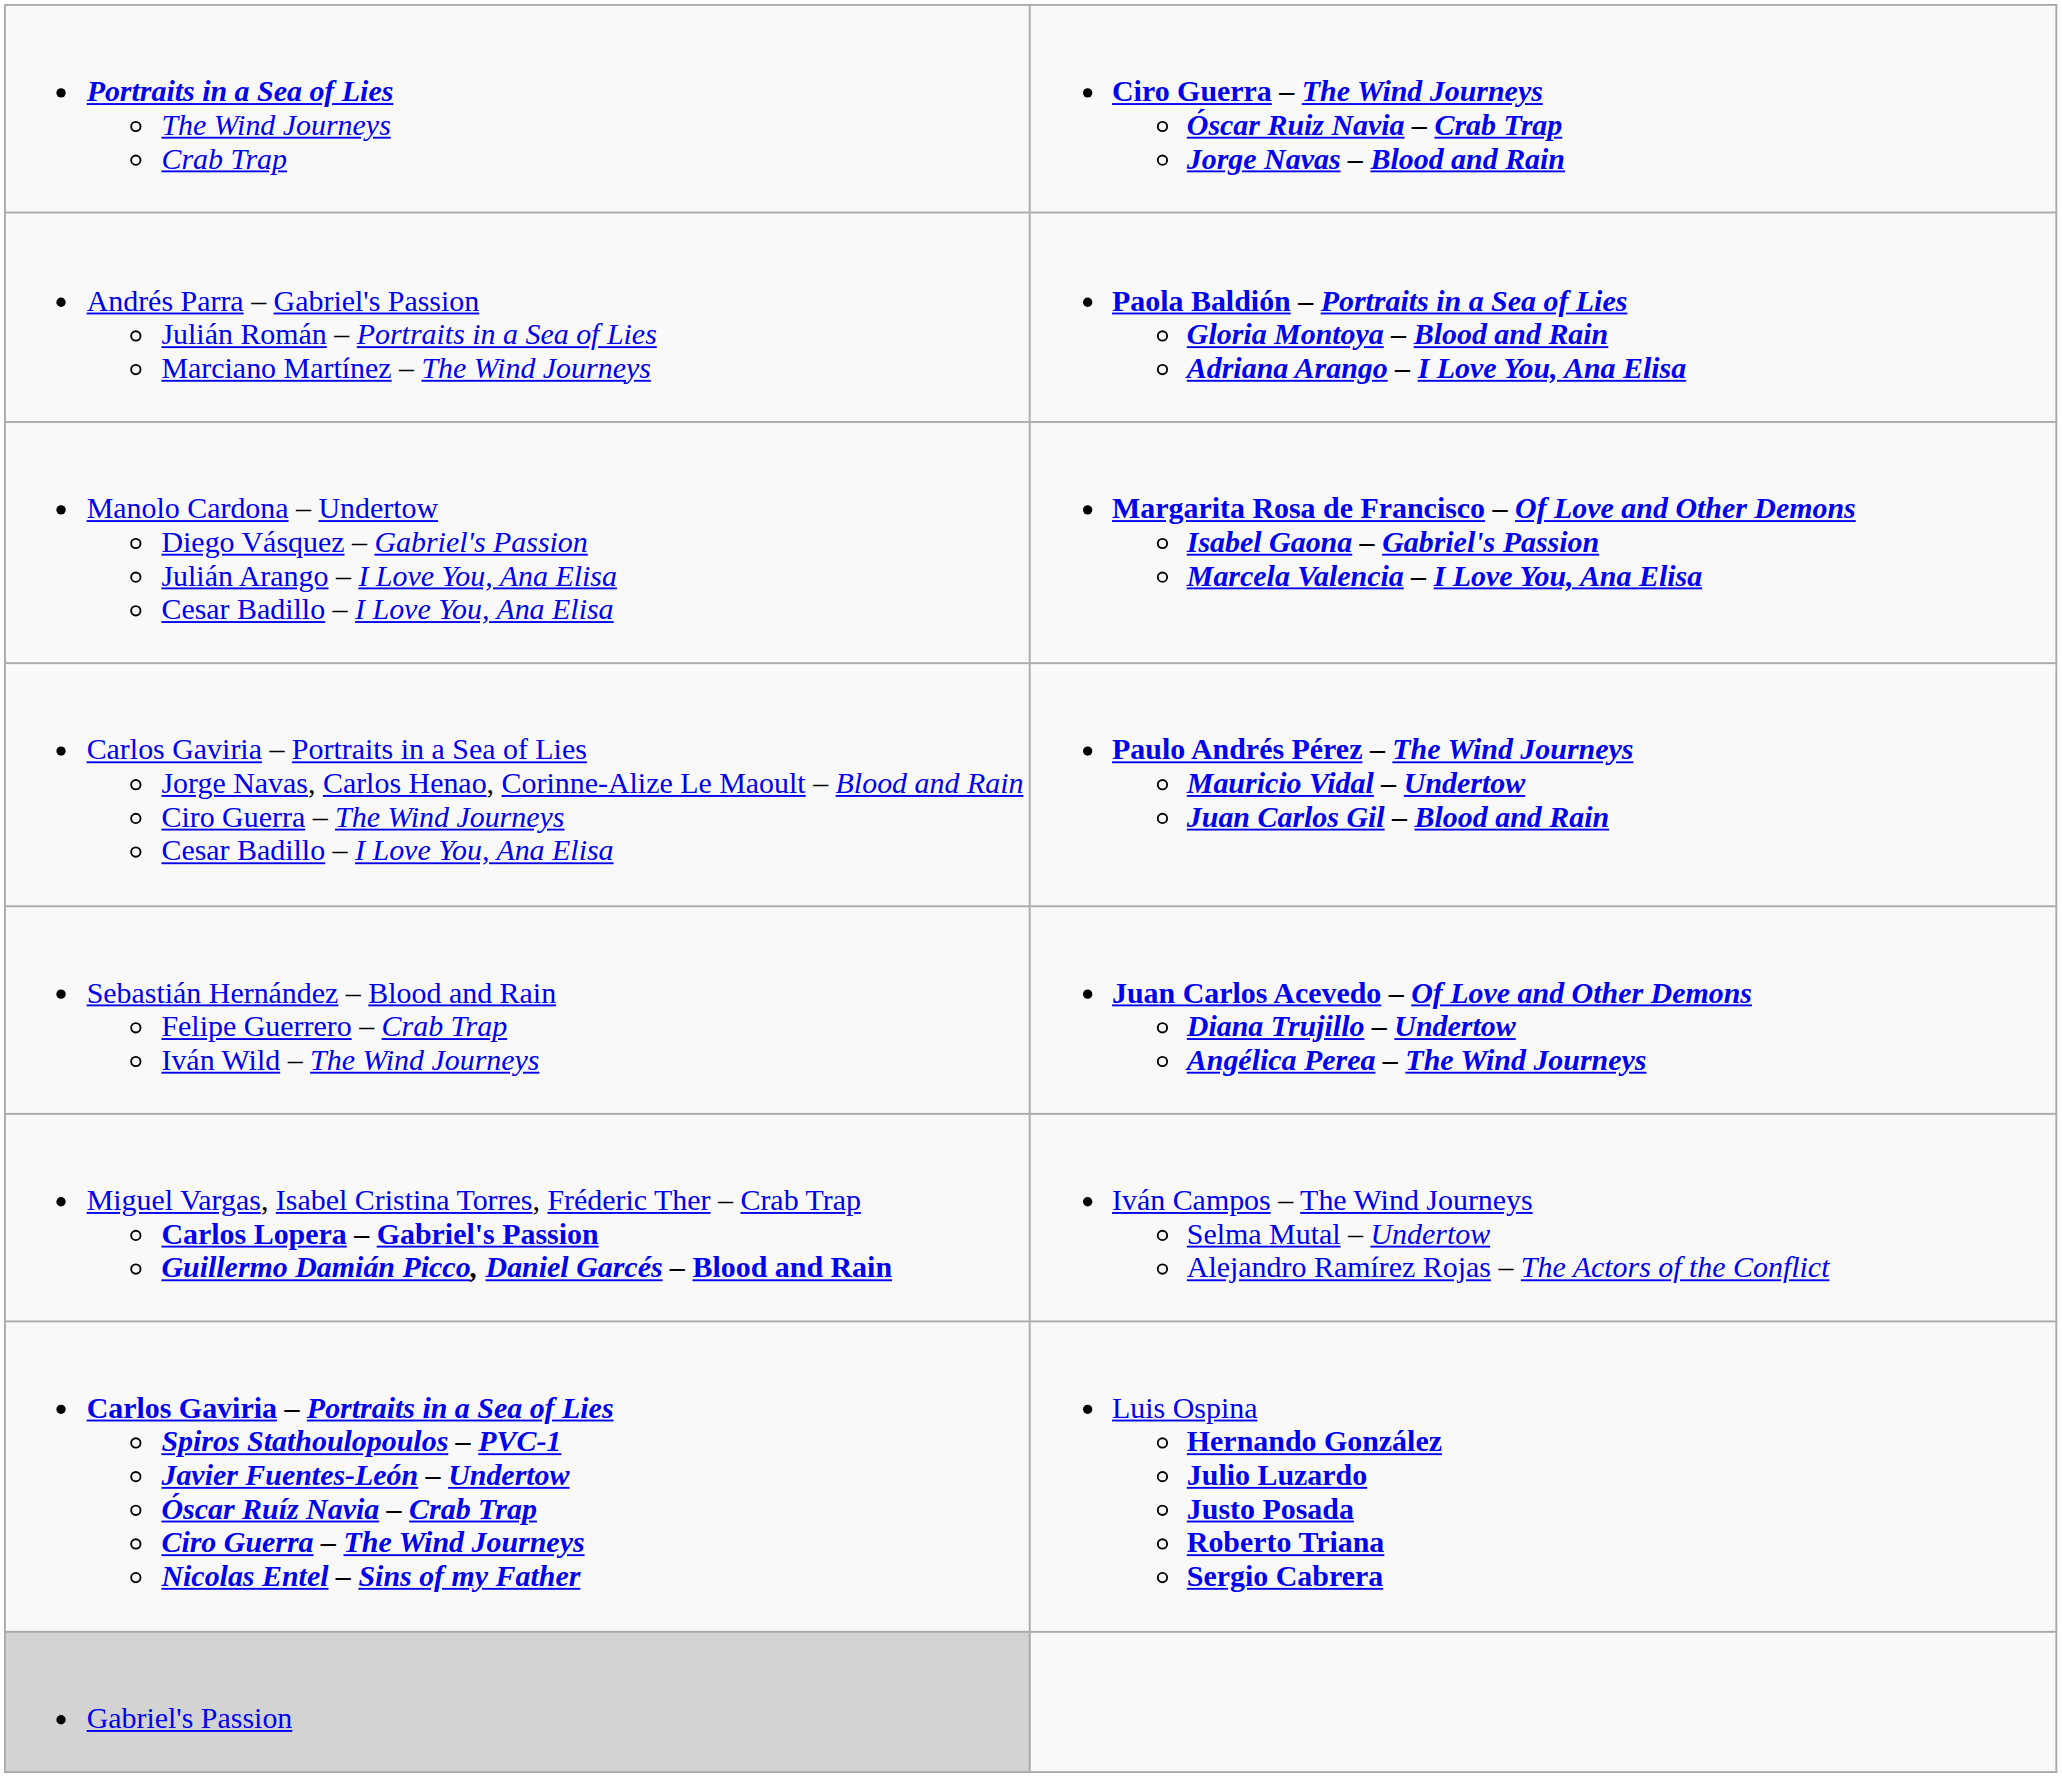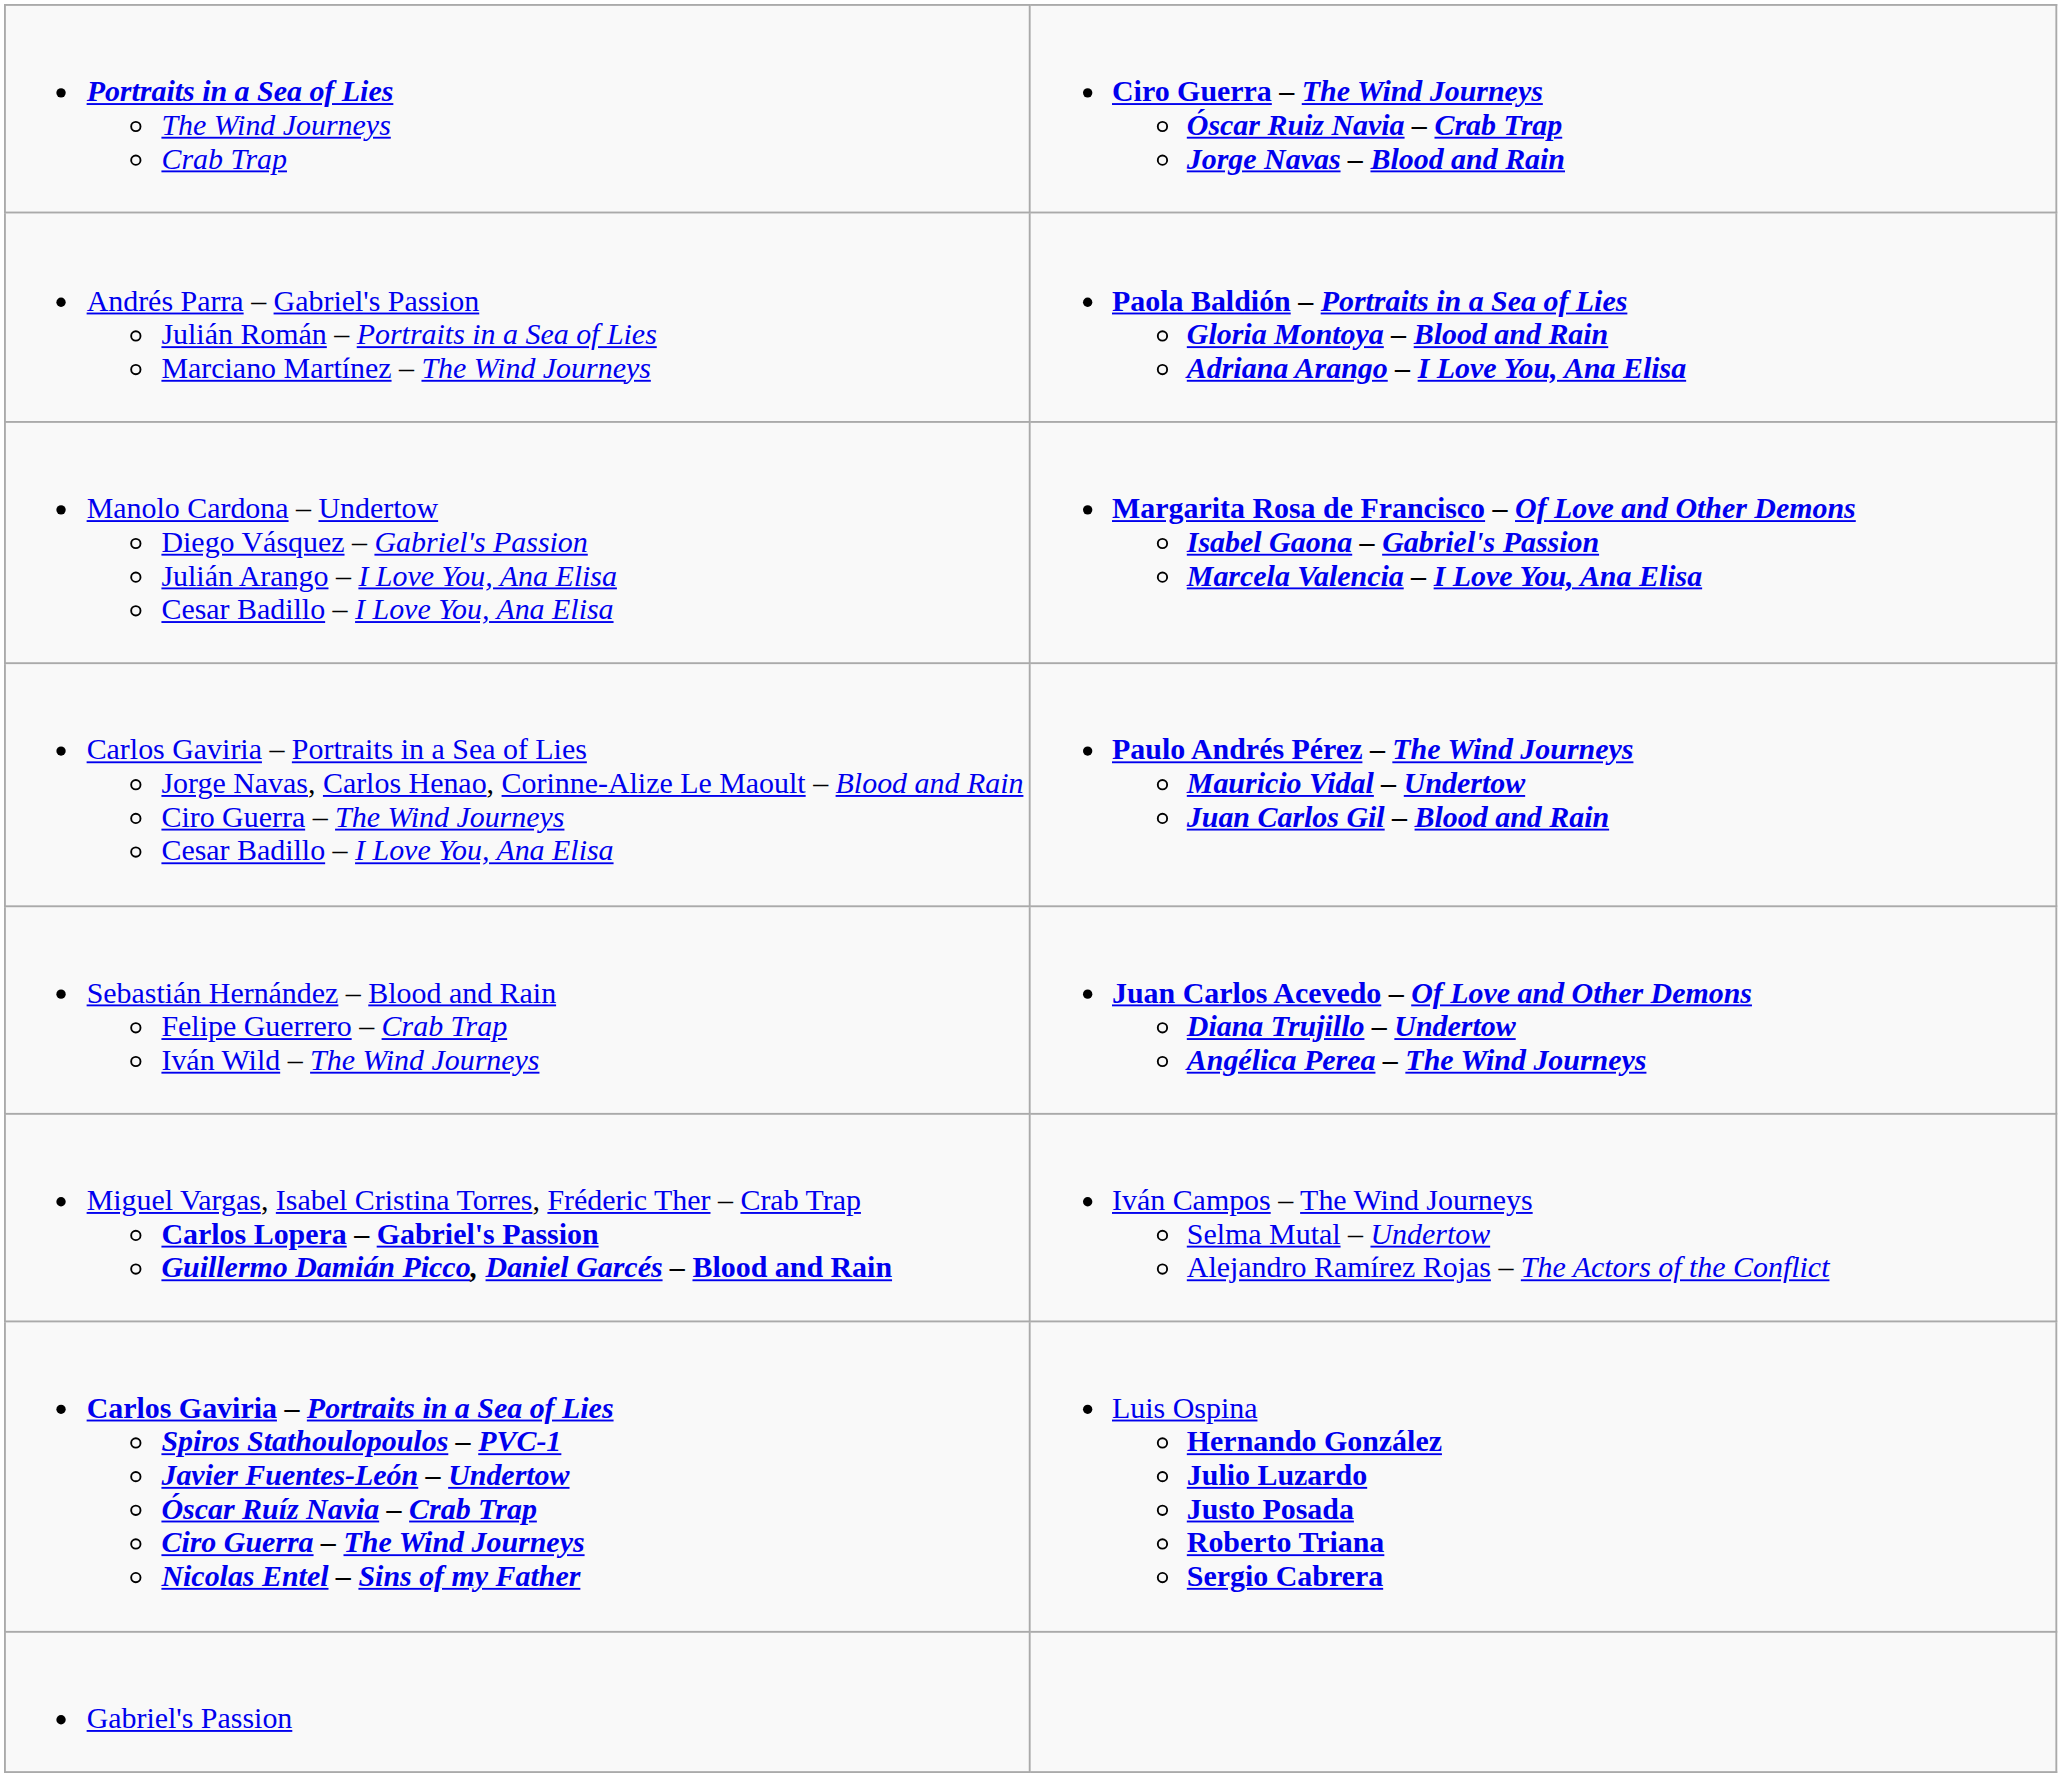(518, 1718) lightgrey background -> (518, 1718) no background
